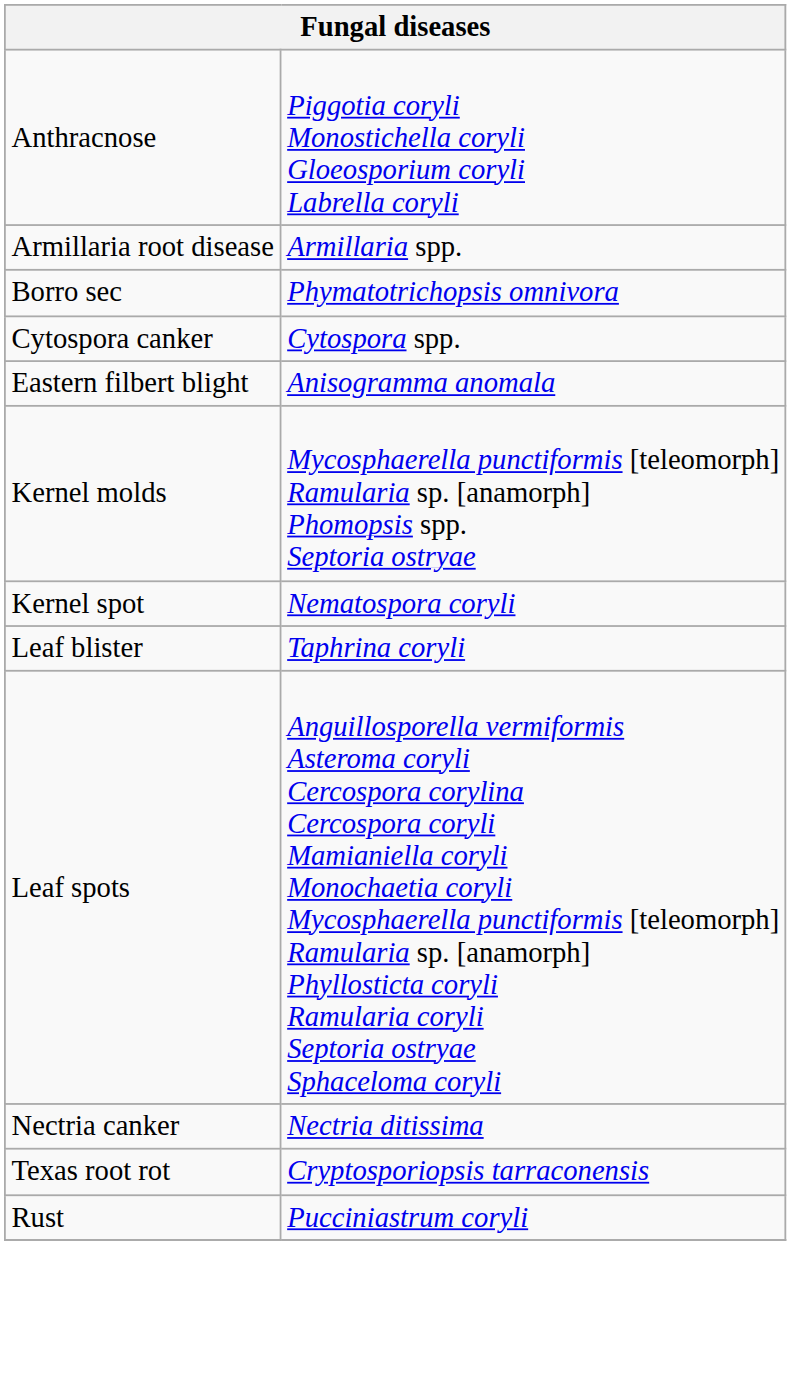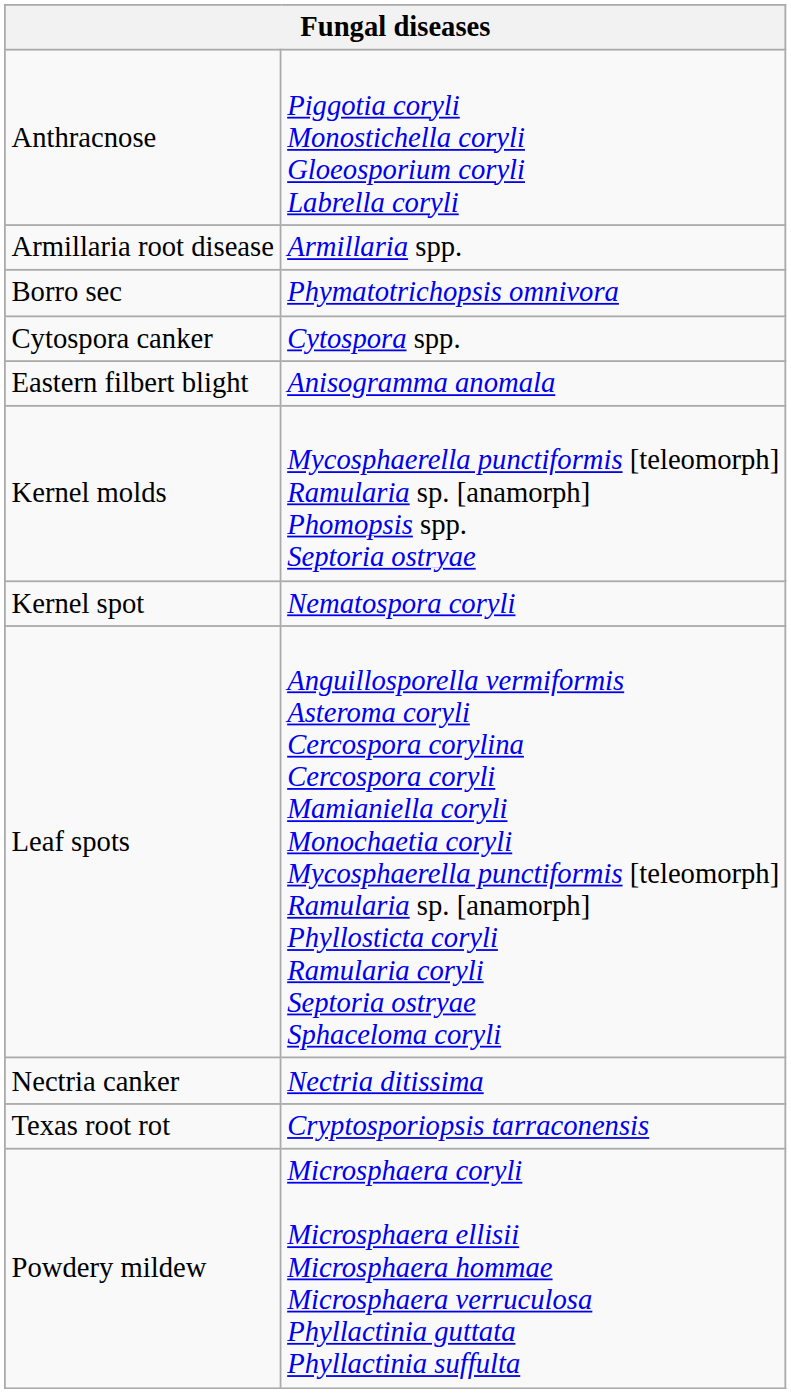- row: (77, 648)
+ row: (109, 1267)
- row: (38, 1216)
